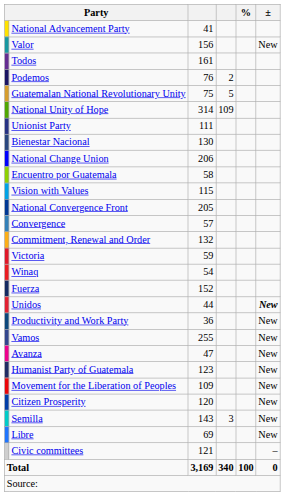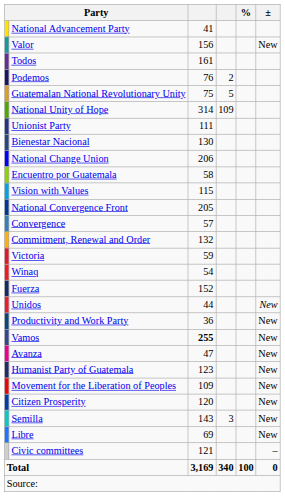(268, 304) bold -> (269, 304) normal
(206, 337) normal -> (206, 337) bold
